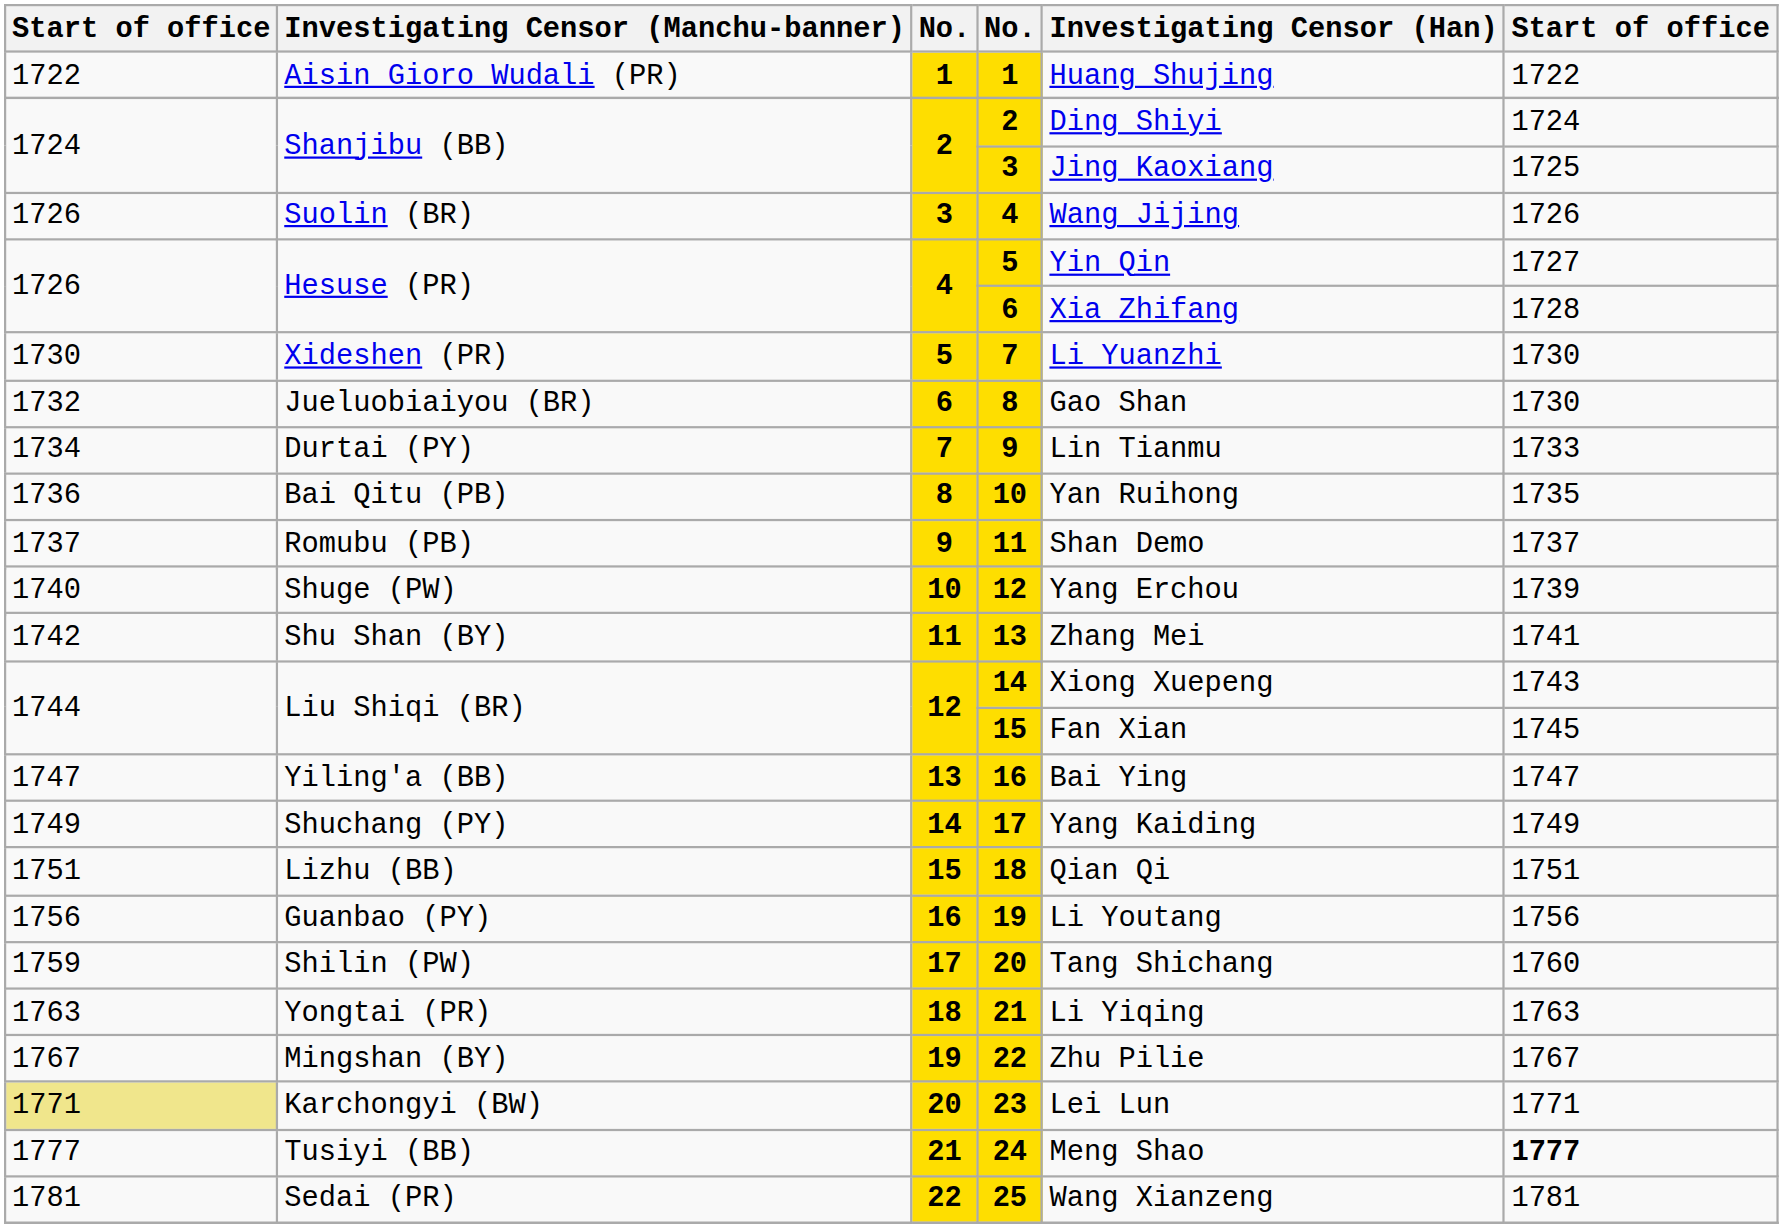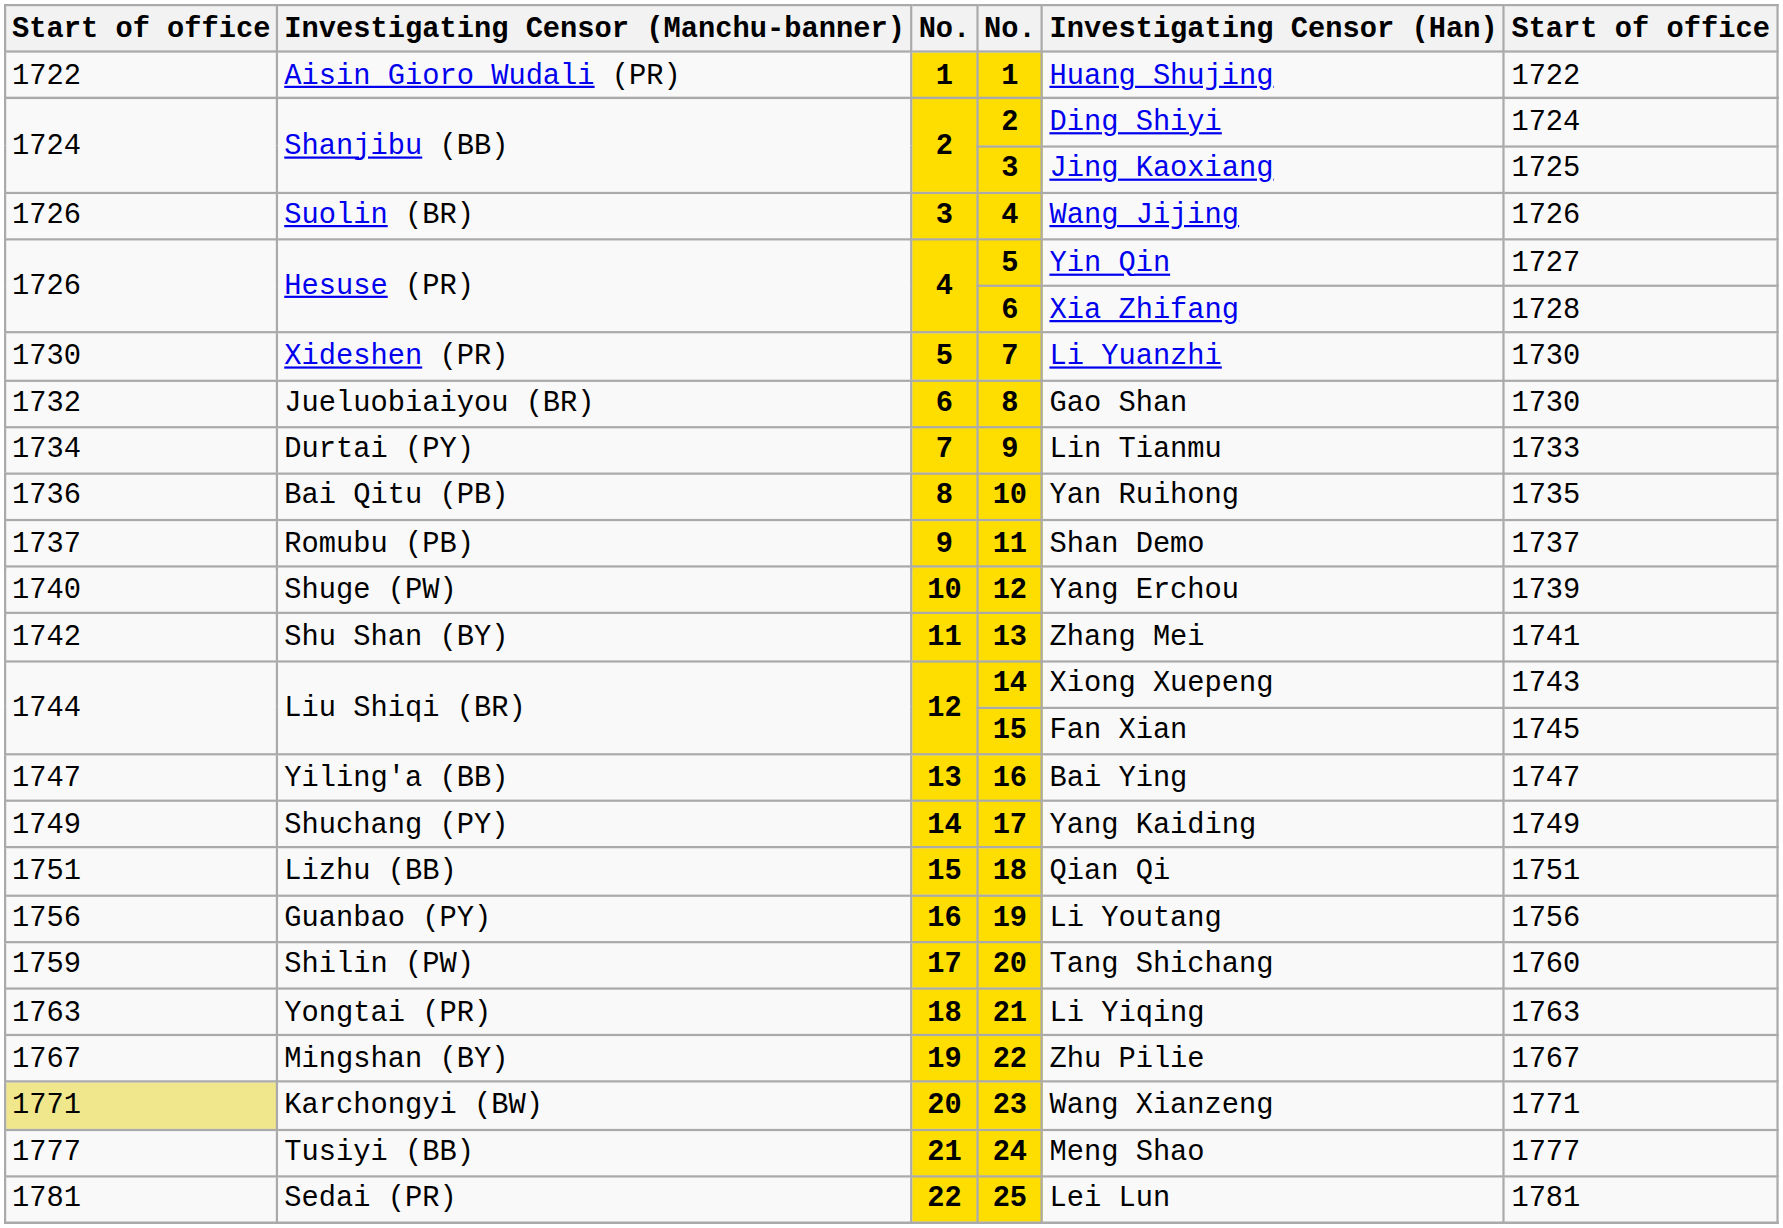(1110, 1105) Lei Lun -> (1162, 1105) Wang Xianzeng
(1546, 1152) bold -> (1546, 1152) normal
(1162, 1199) Wang Xianzeng -> (1110, 1199) Lei Lun
